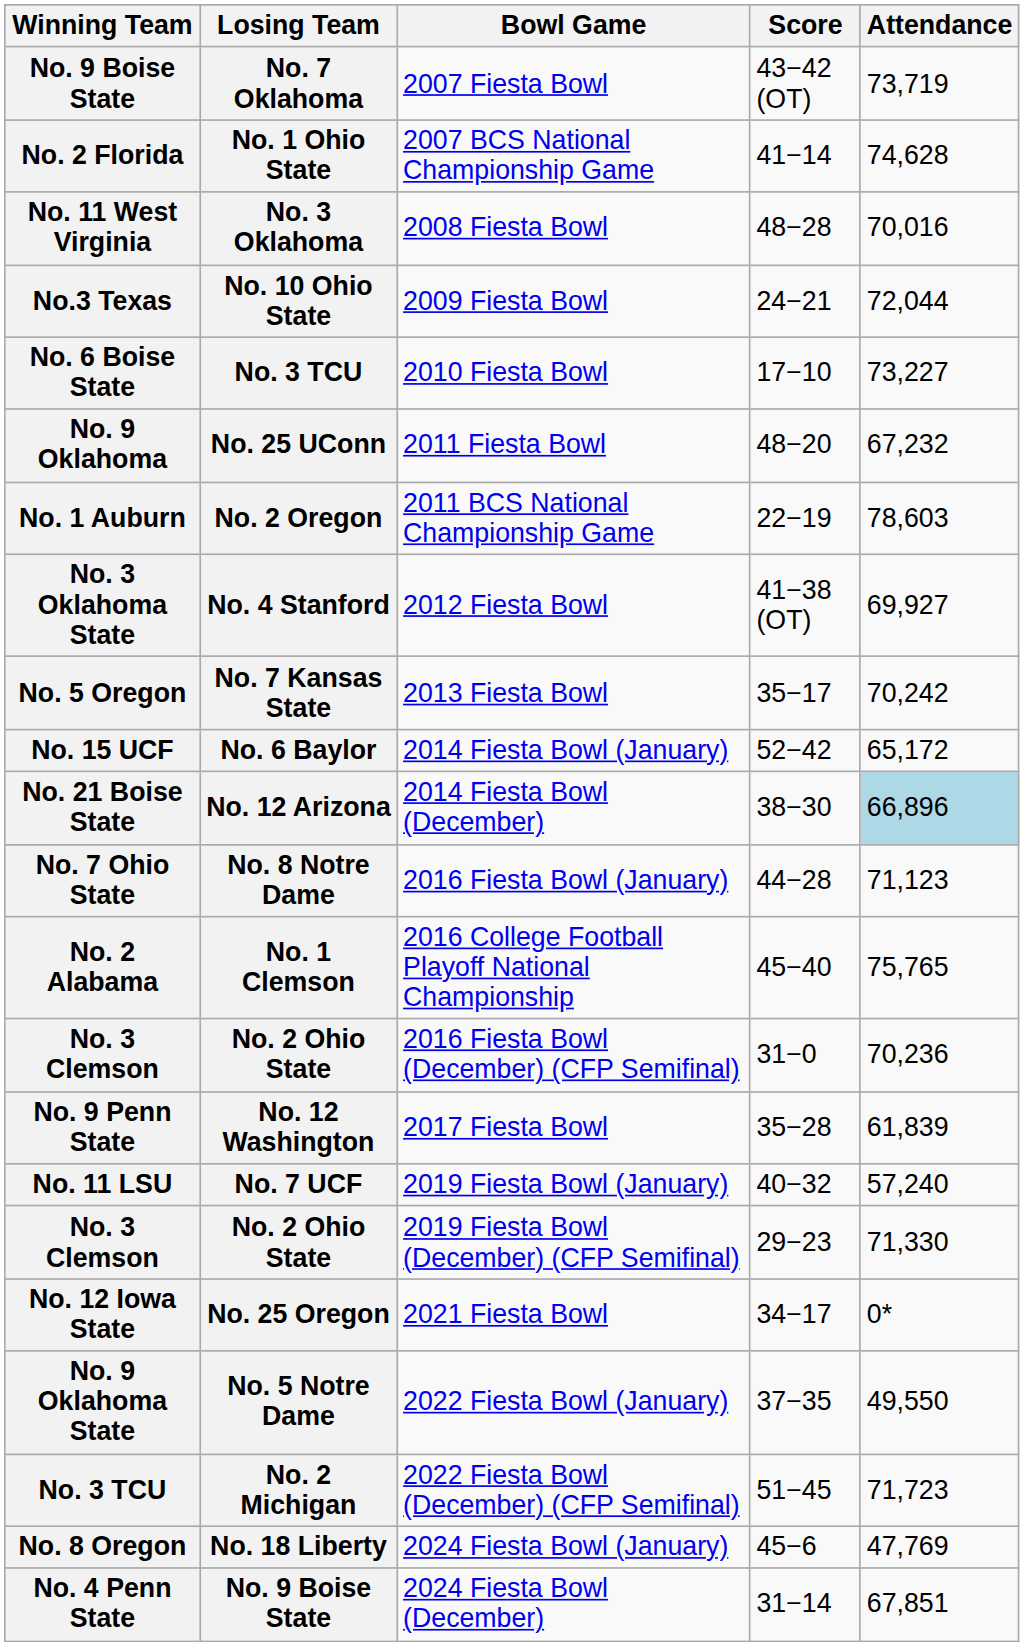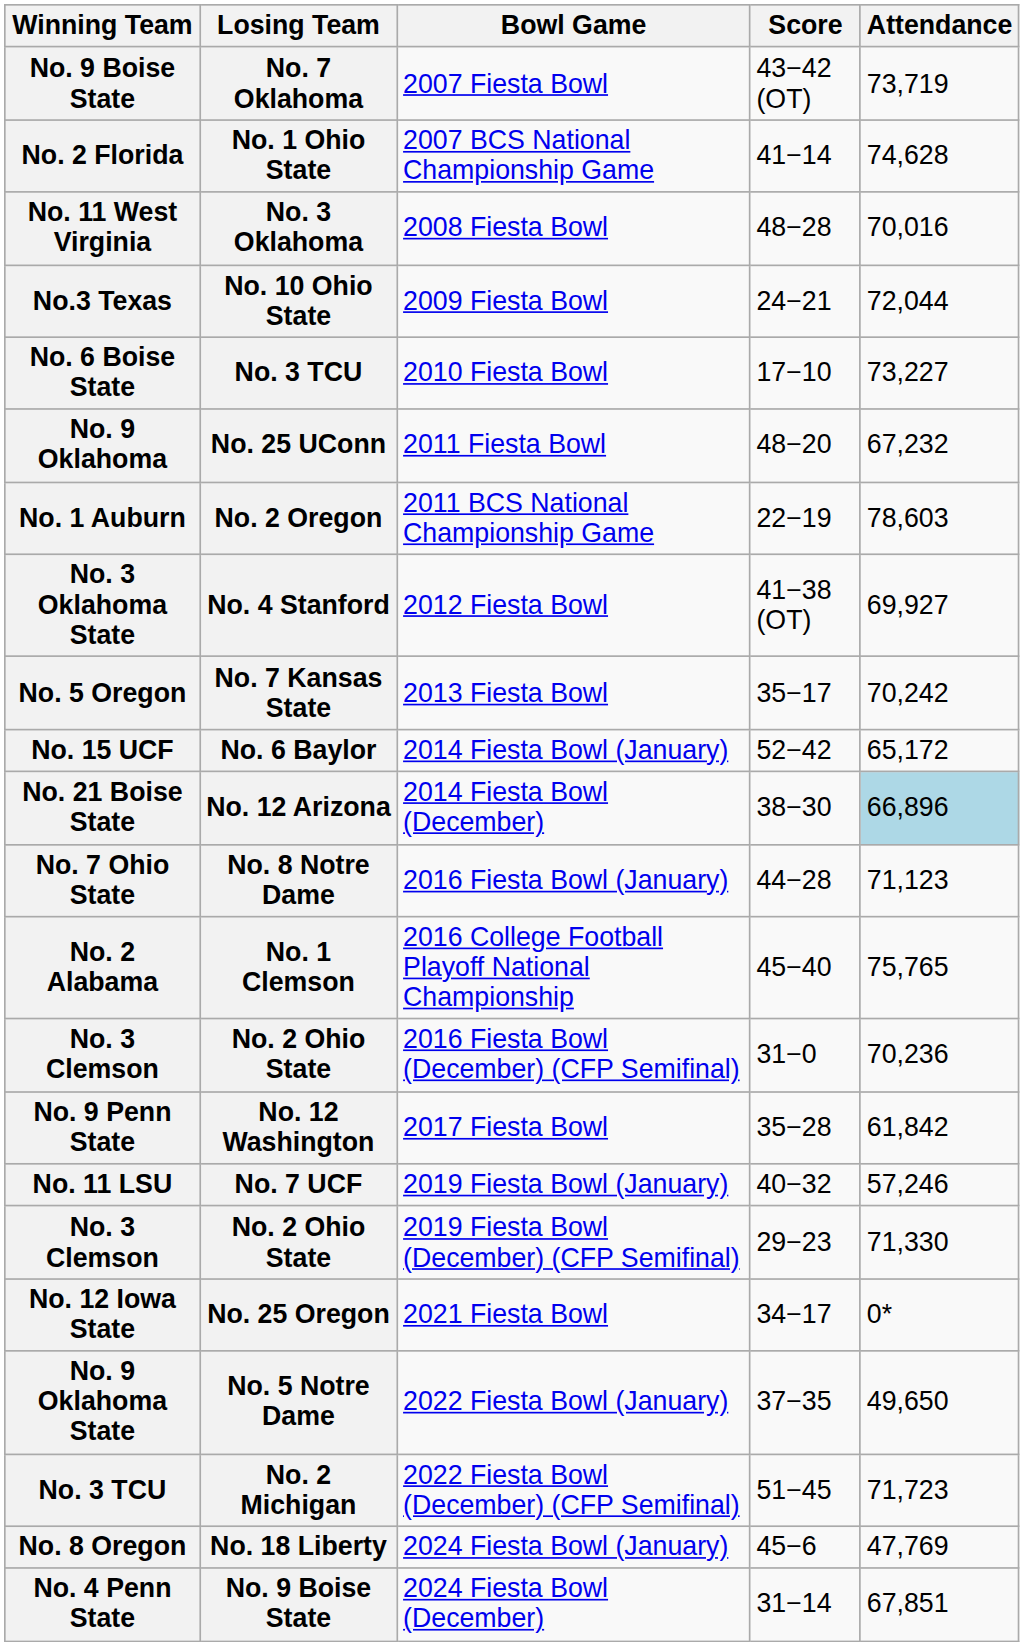(908, 1127) 61,839 -> (908, 1127) 61,842
(908, 1184) 57,240 -> (908, 1184) 57,246
(908, 1401) 49,550 -> (908, 1401) 49,650
